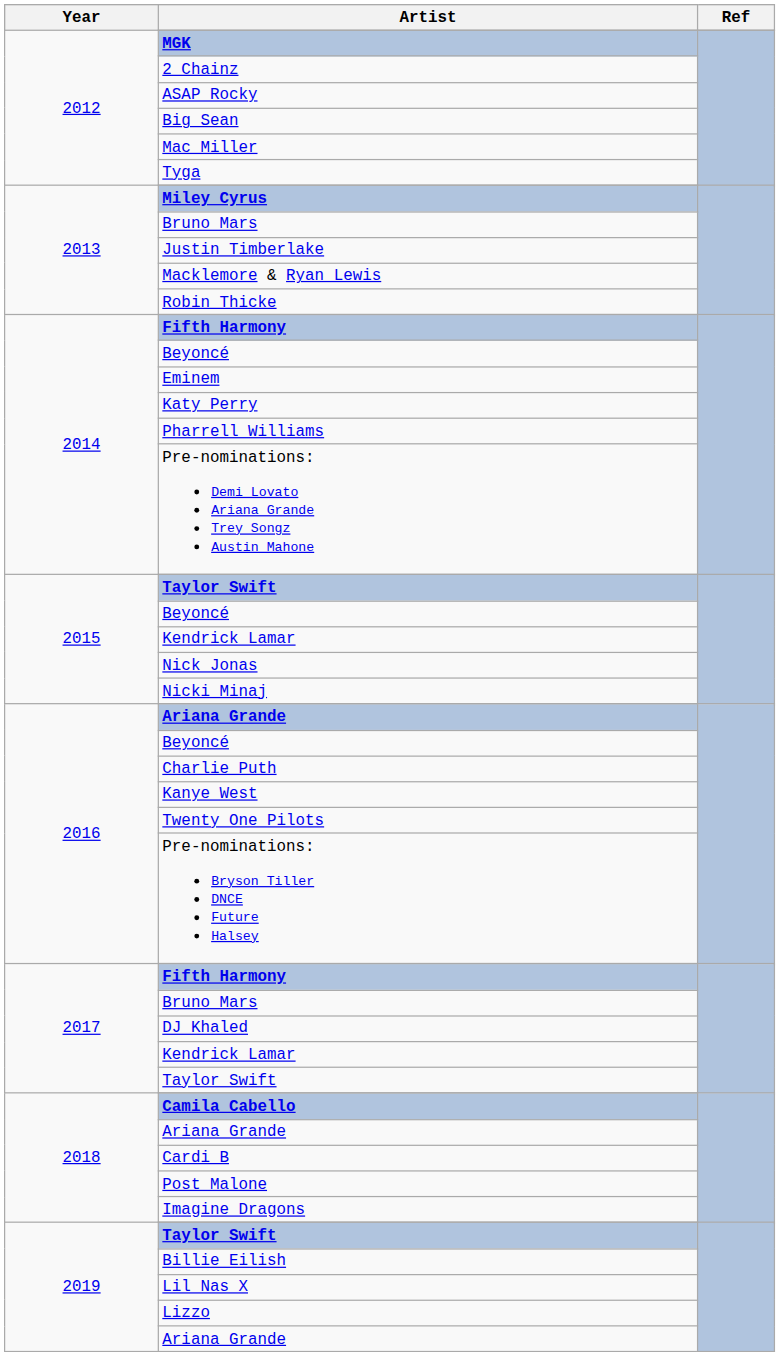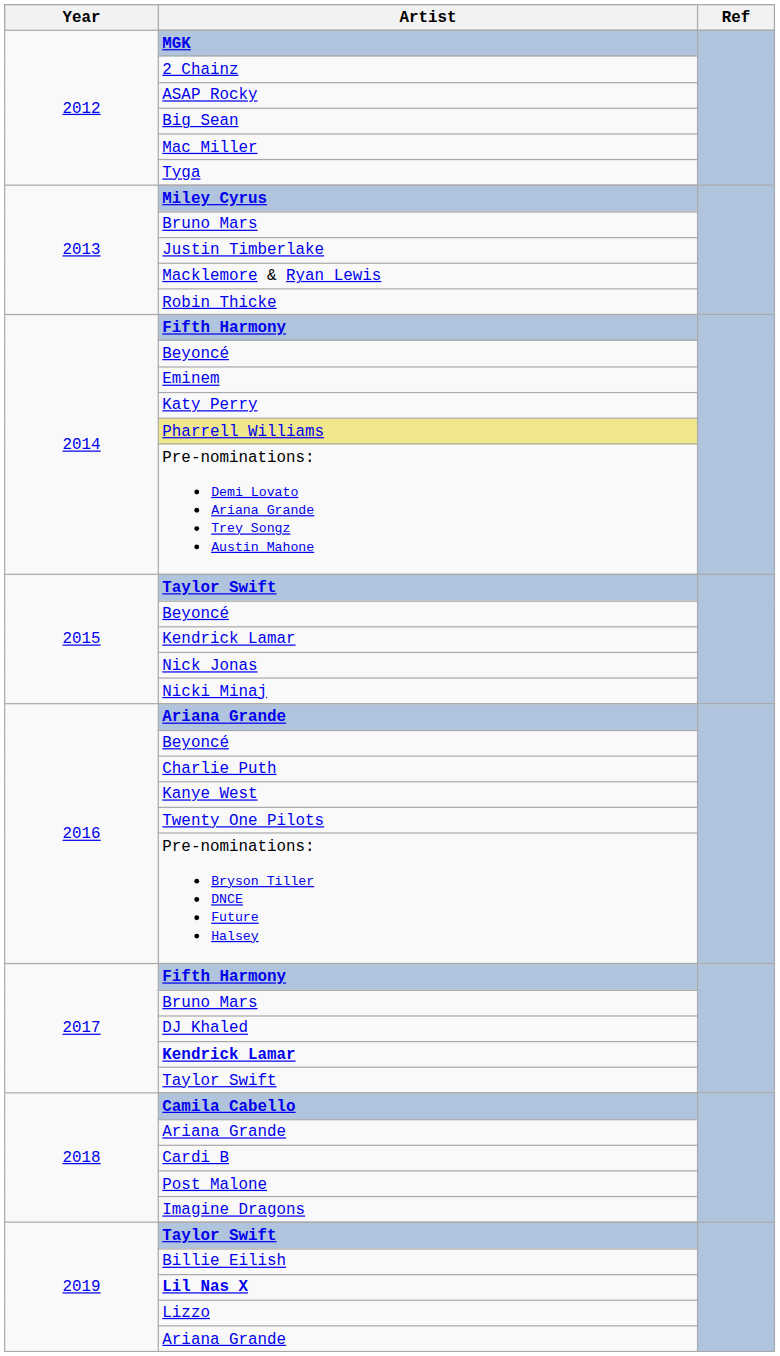(243, 431) no background -> (243, 431) khaki background
(229, 1055) normal -> (229, 1055) bold
(205, 1287) normal -> (205, 1287) bold
